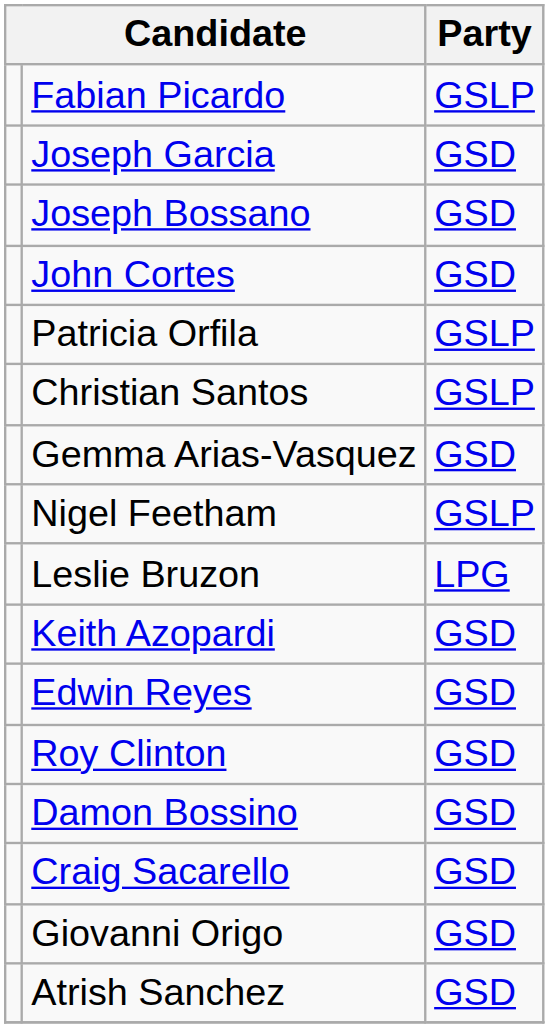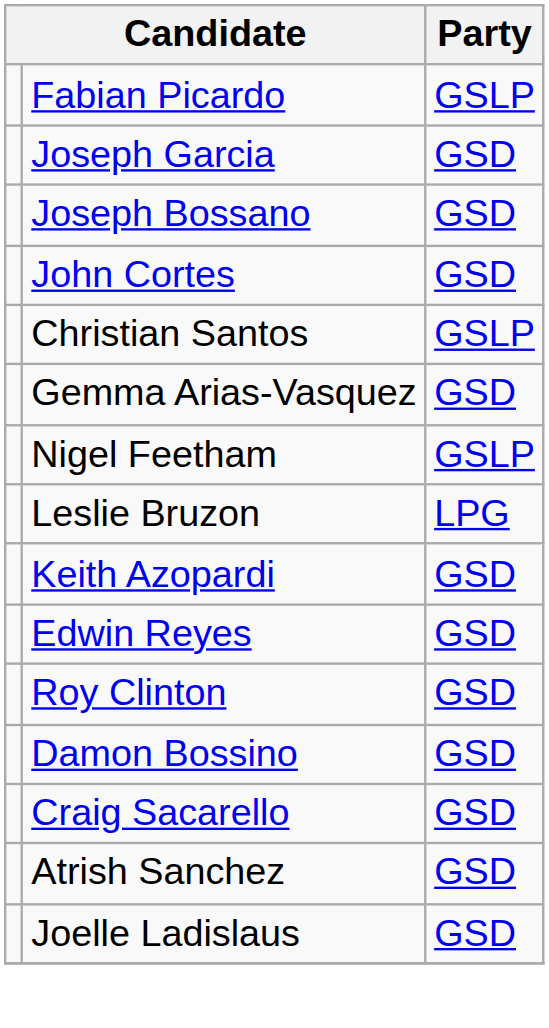- row: (145, 333)
- row: (157, 932)
+ row: (166, 932)
